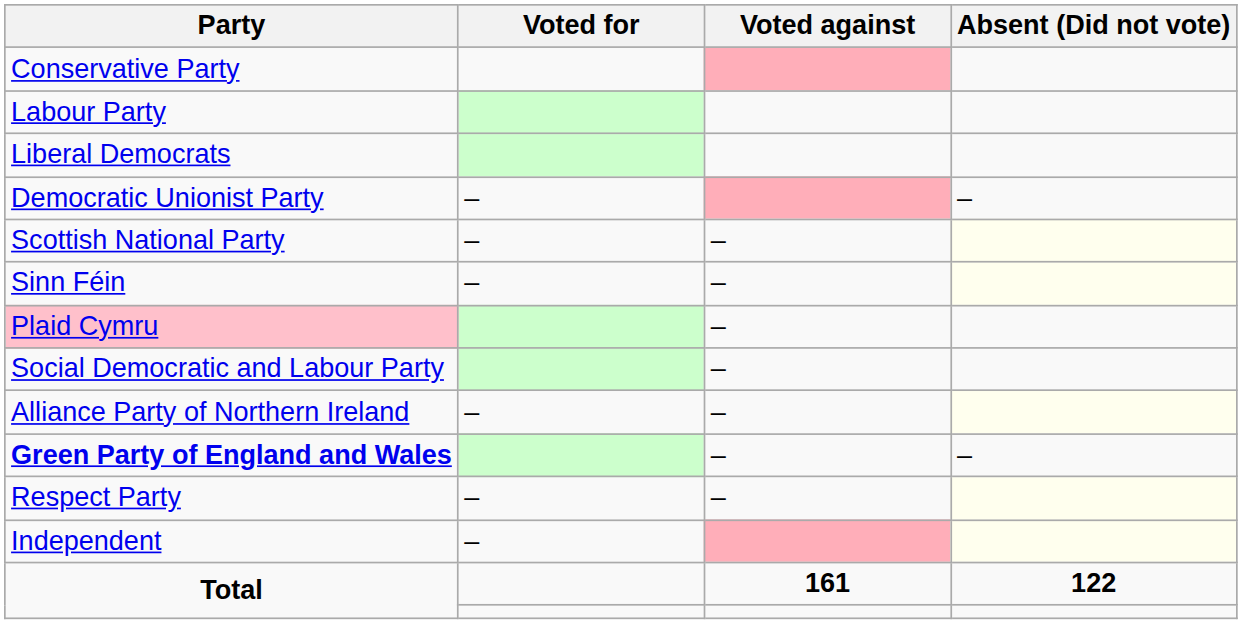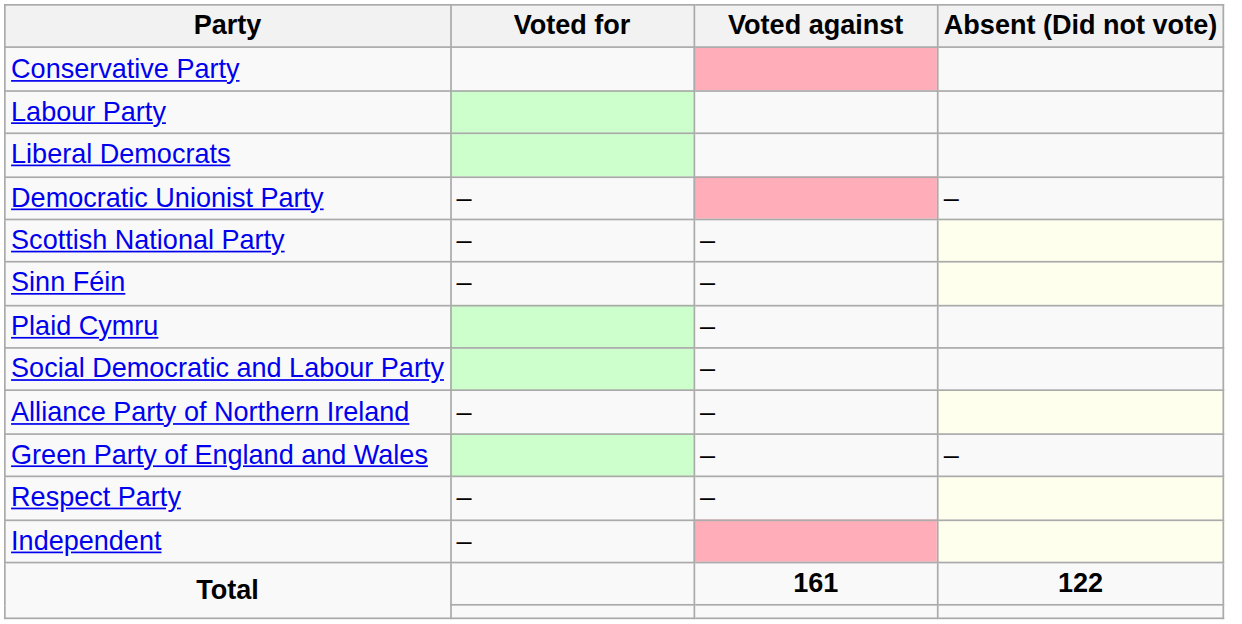(85, 326) pink background -> (85, 326) no background
(231, 454) bold -> (220, 454) normal
